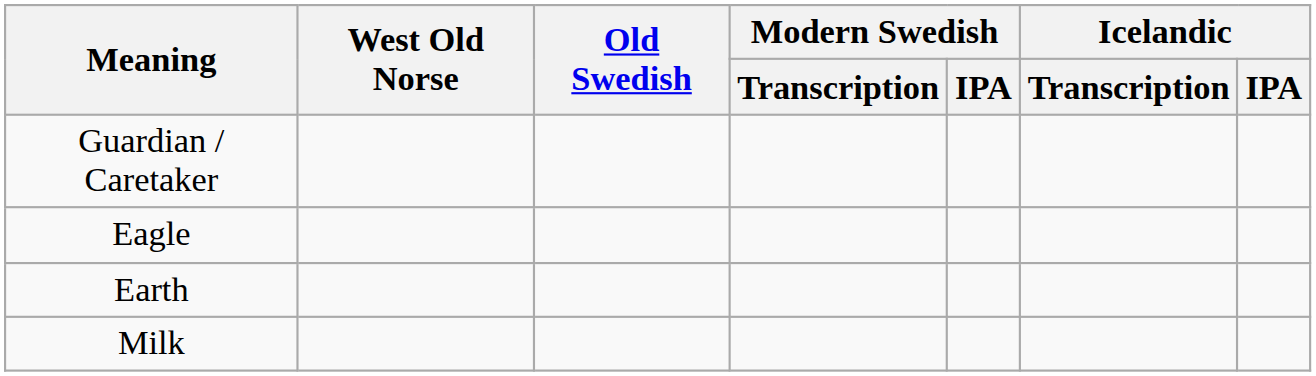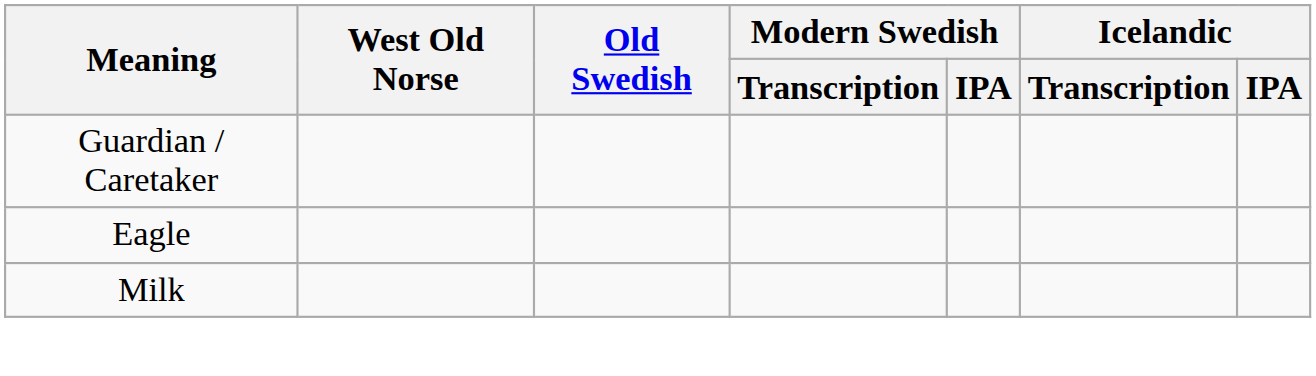- row: (151, 288)
